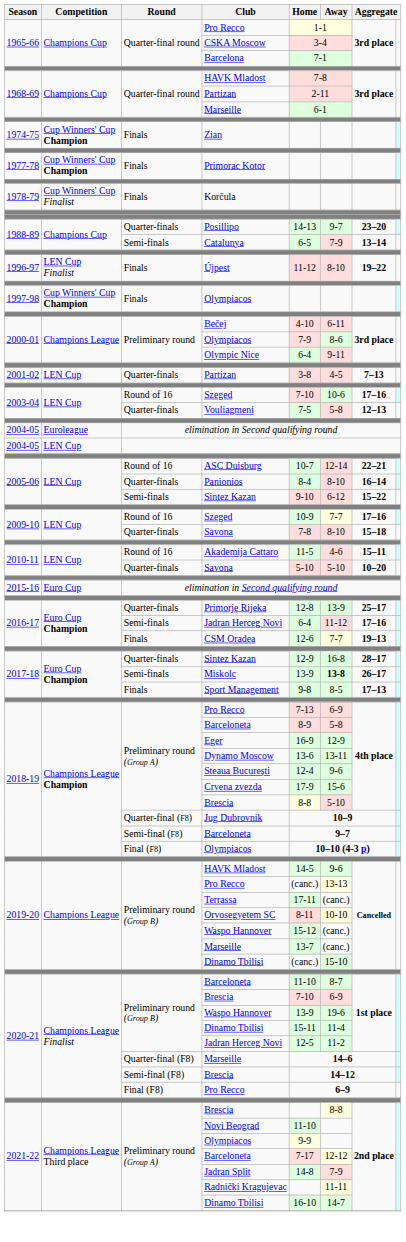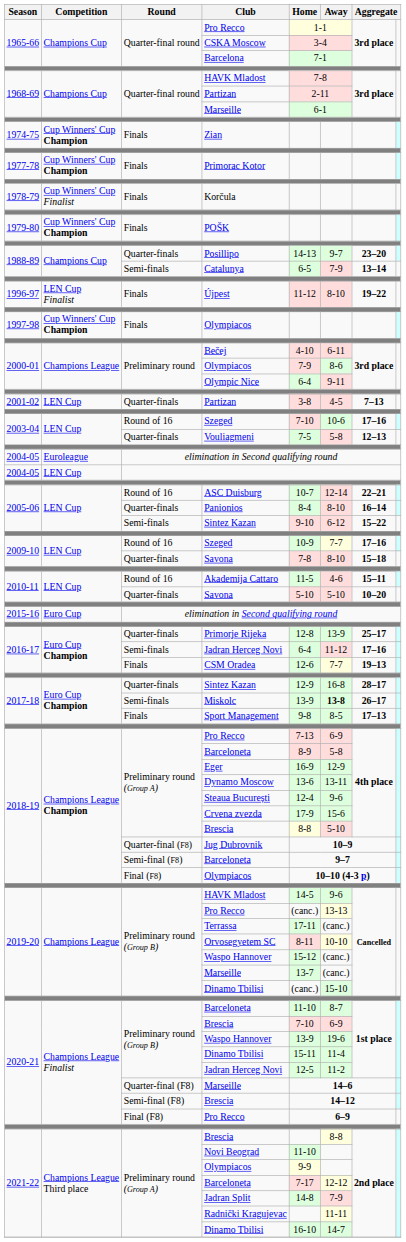+ row: (23, 227)
